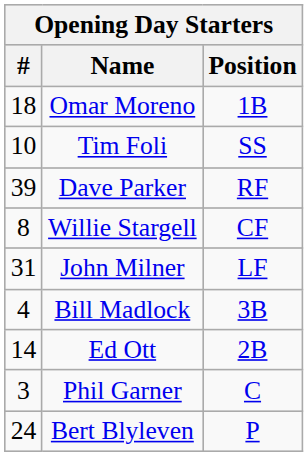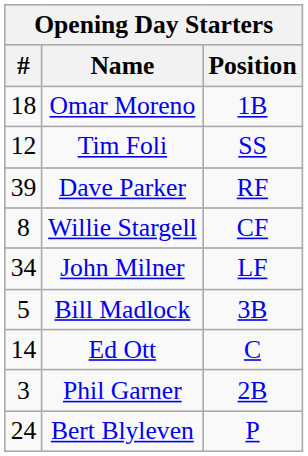(24, 146) 10 -> (24, 146) 12
(24, 268) 31 -> (24, 268) 34
(24, 308) 4 -> (24, 308) 5
(253, 349) 2B -> (253, 349) C
(253, 390) C -> (253, 390) 2B
